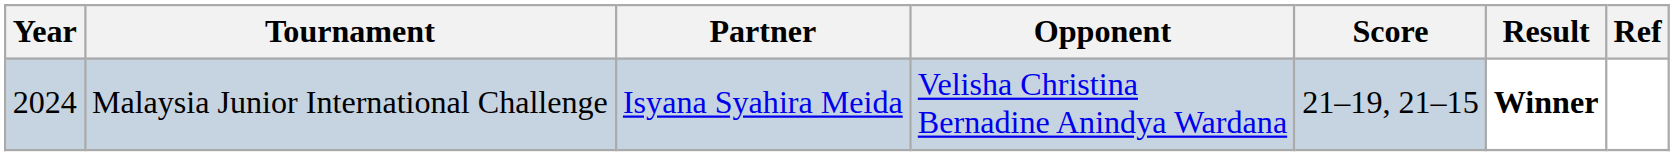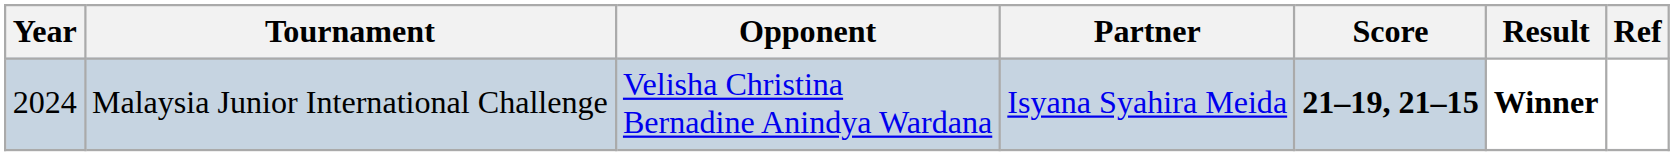columns swapped: (763, 31) <-> (1102, 31)
(1390, 103) normal -> (1390, 103) bold
